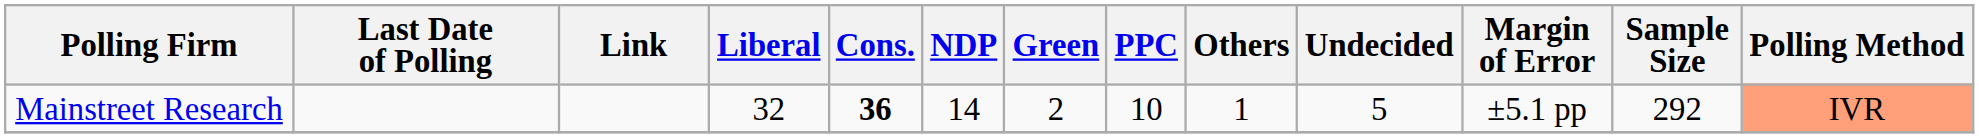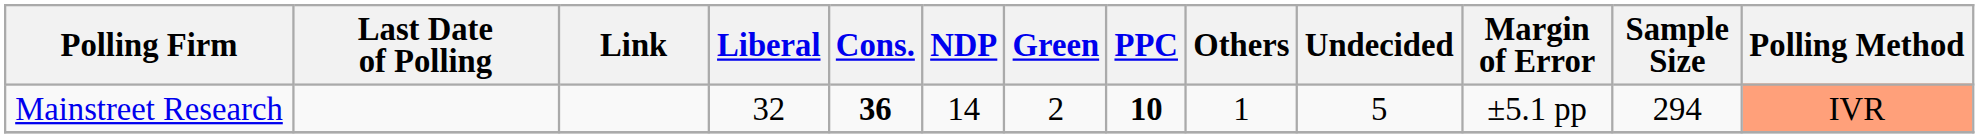(1146, 108) normal -> (1146, 108) bold
(1677, 108) 292 -> (1677, 108) 294
